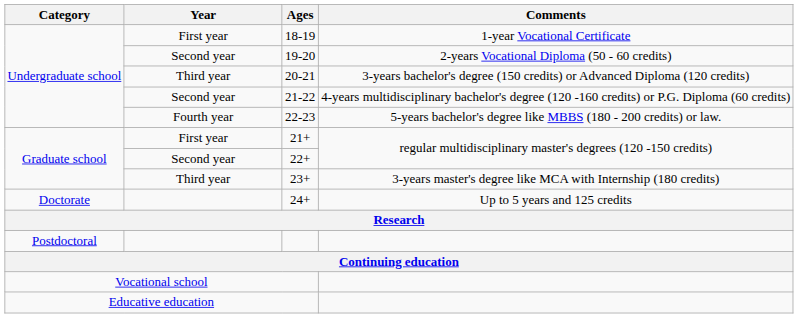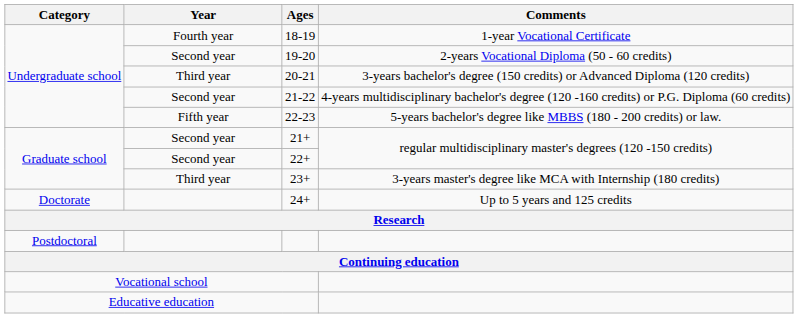(203, 35) First year -> (203, 35) Fourth year
(203, 117) Fourth year -> (203, 117) Fifth year
(203, 138) First year -> (203, 138) Second year
